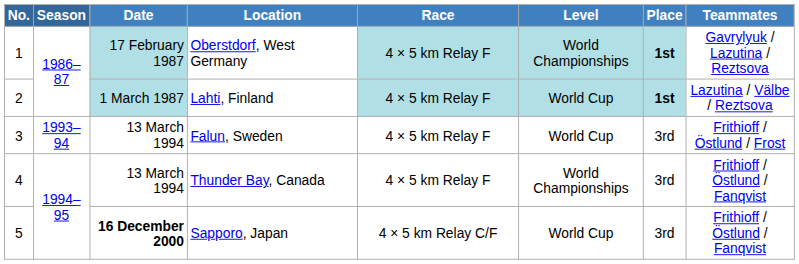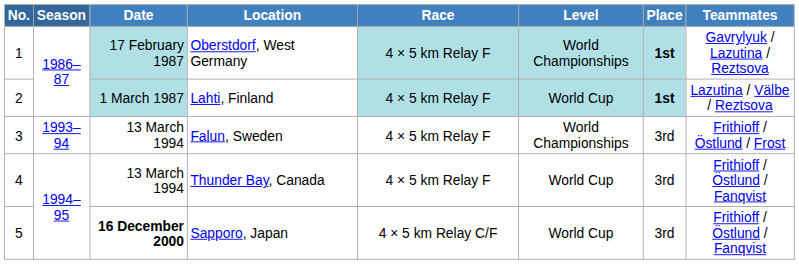(581, 135) World Cup -> (581, 135) World Championships
(581, 181) World Championships -> (581, 181) World Cup
